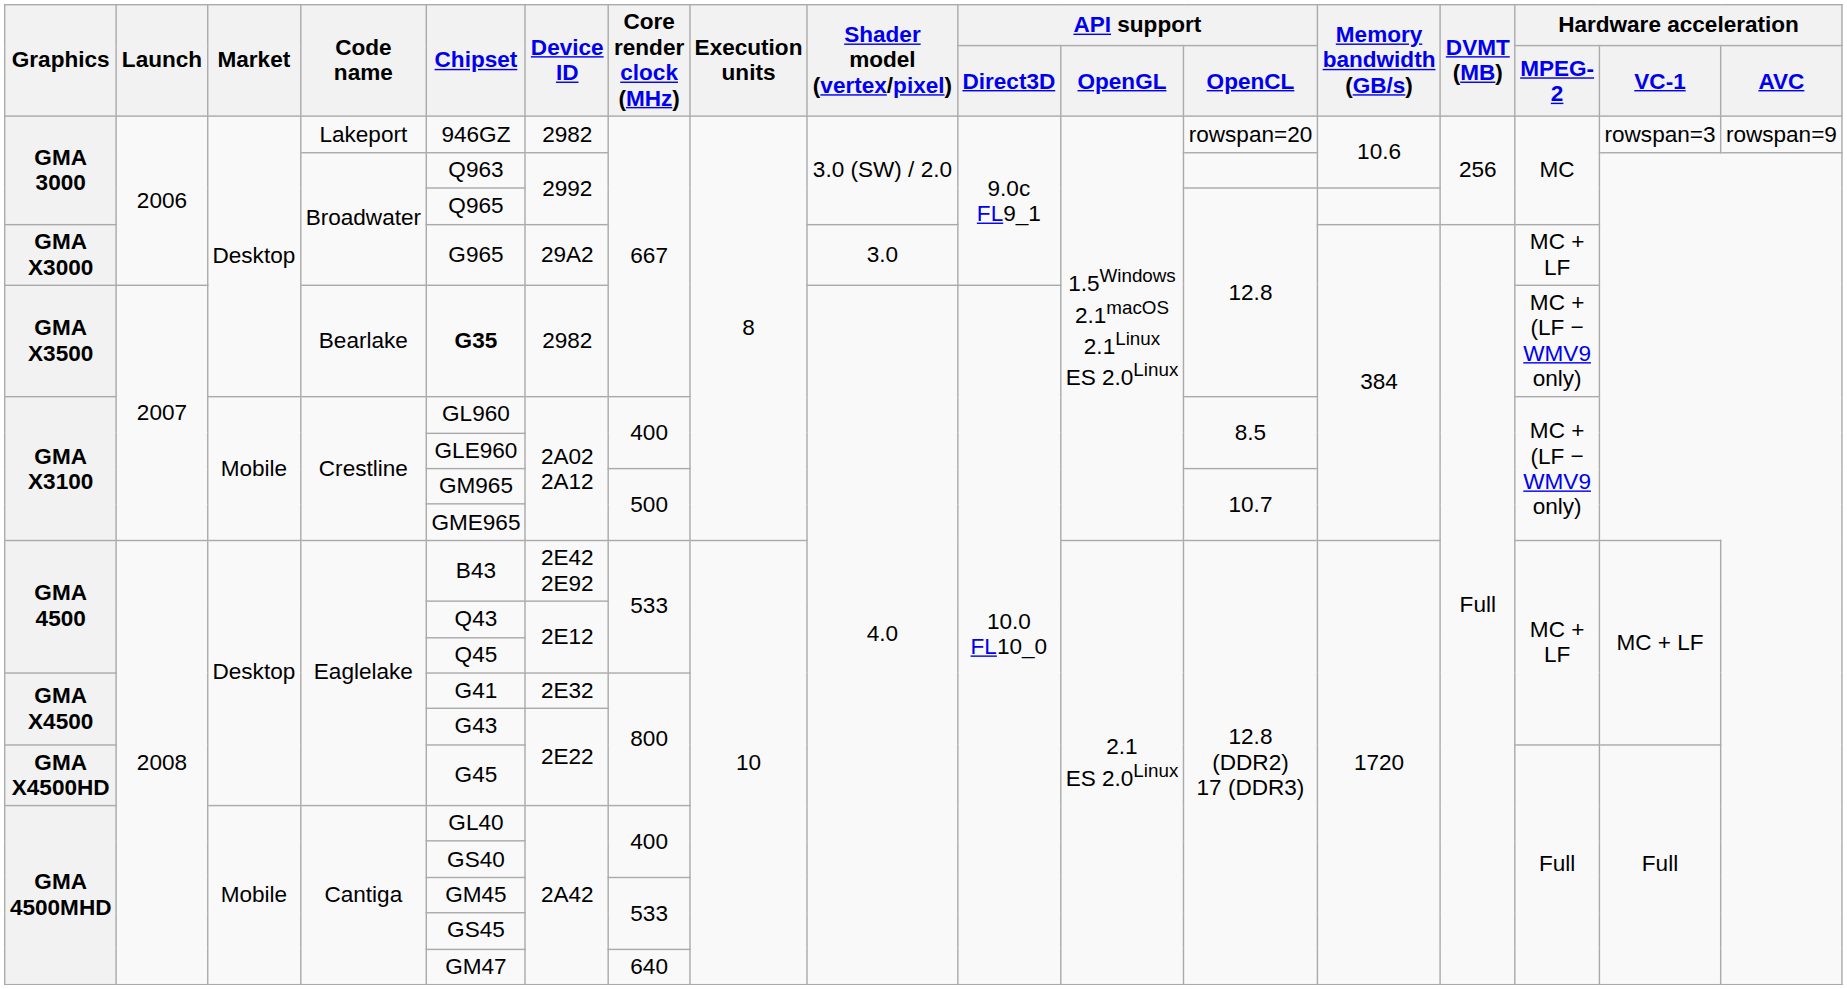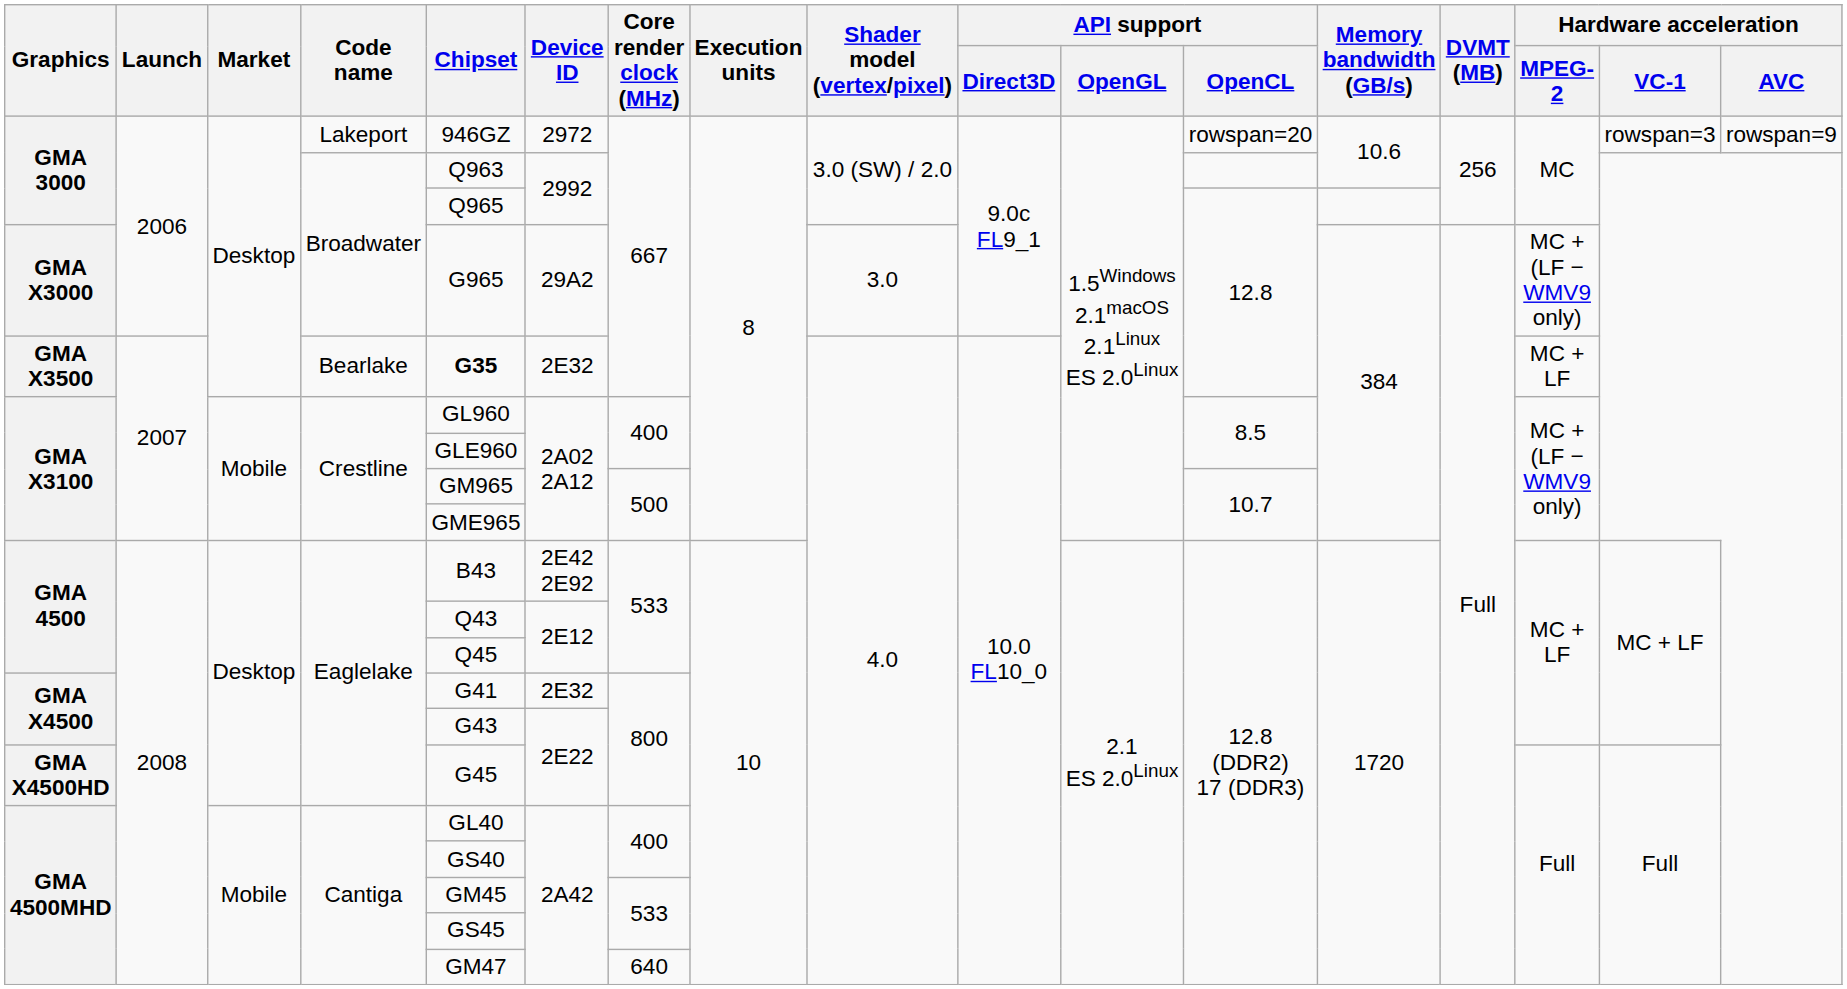(567, 134) 2982 -> (567, 134) 2972
(1557, 254) MC + LF -> (1557, 279) MC + (LF − WMV9 only)
(567, 340) 2982 -> (567, 366) 2E32
(1557, 340) MC + (LF − WMV9 only) -> (1557, 366) MC + LF
